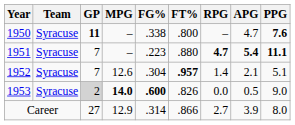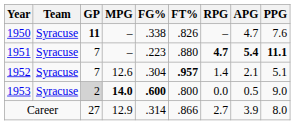(188, 33) .800 -> (188, 33) .826
(280, 33) bold -> (280, 33) normal
(188, 91) .826 -> (188, 91) .800
